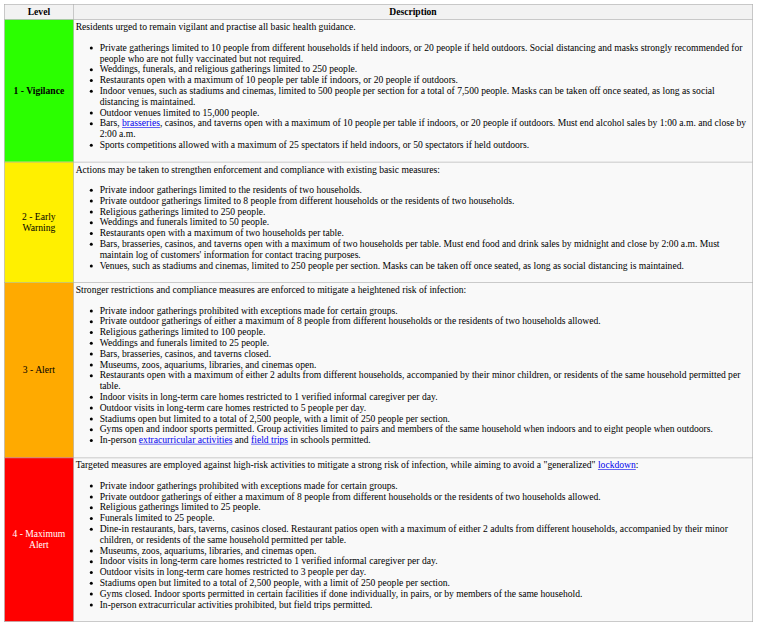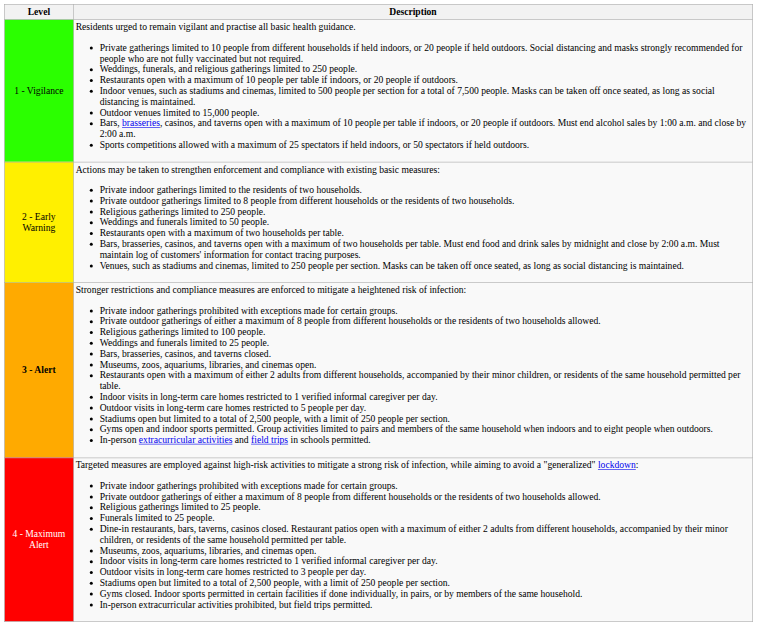(39, 90) bold -> (39, 90) normal
(39, 370) normal -> (39, 370) bold
